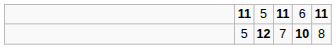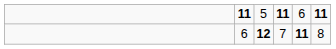(244, 34) 5 -> (244, 34) 6
(302, 34) 10 -> (302, 34) 11
